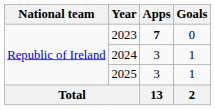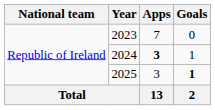(157, 34) bold -> (157, 34) normal
(157, 54) normal -> (157, 54) bold
(192, 74) normal -> (192, 74) bold
